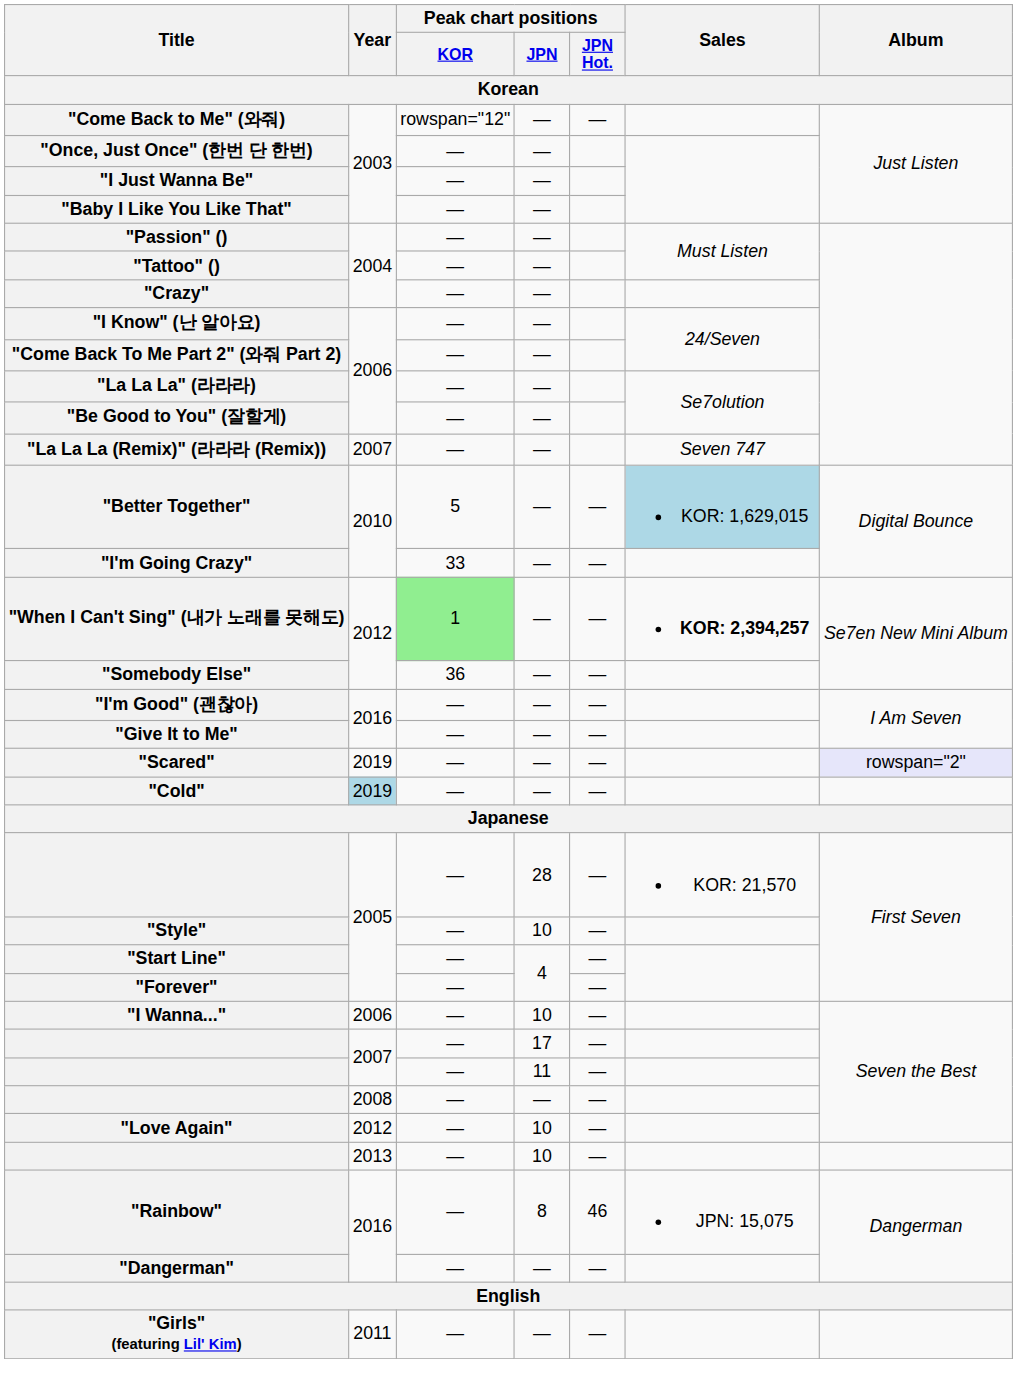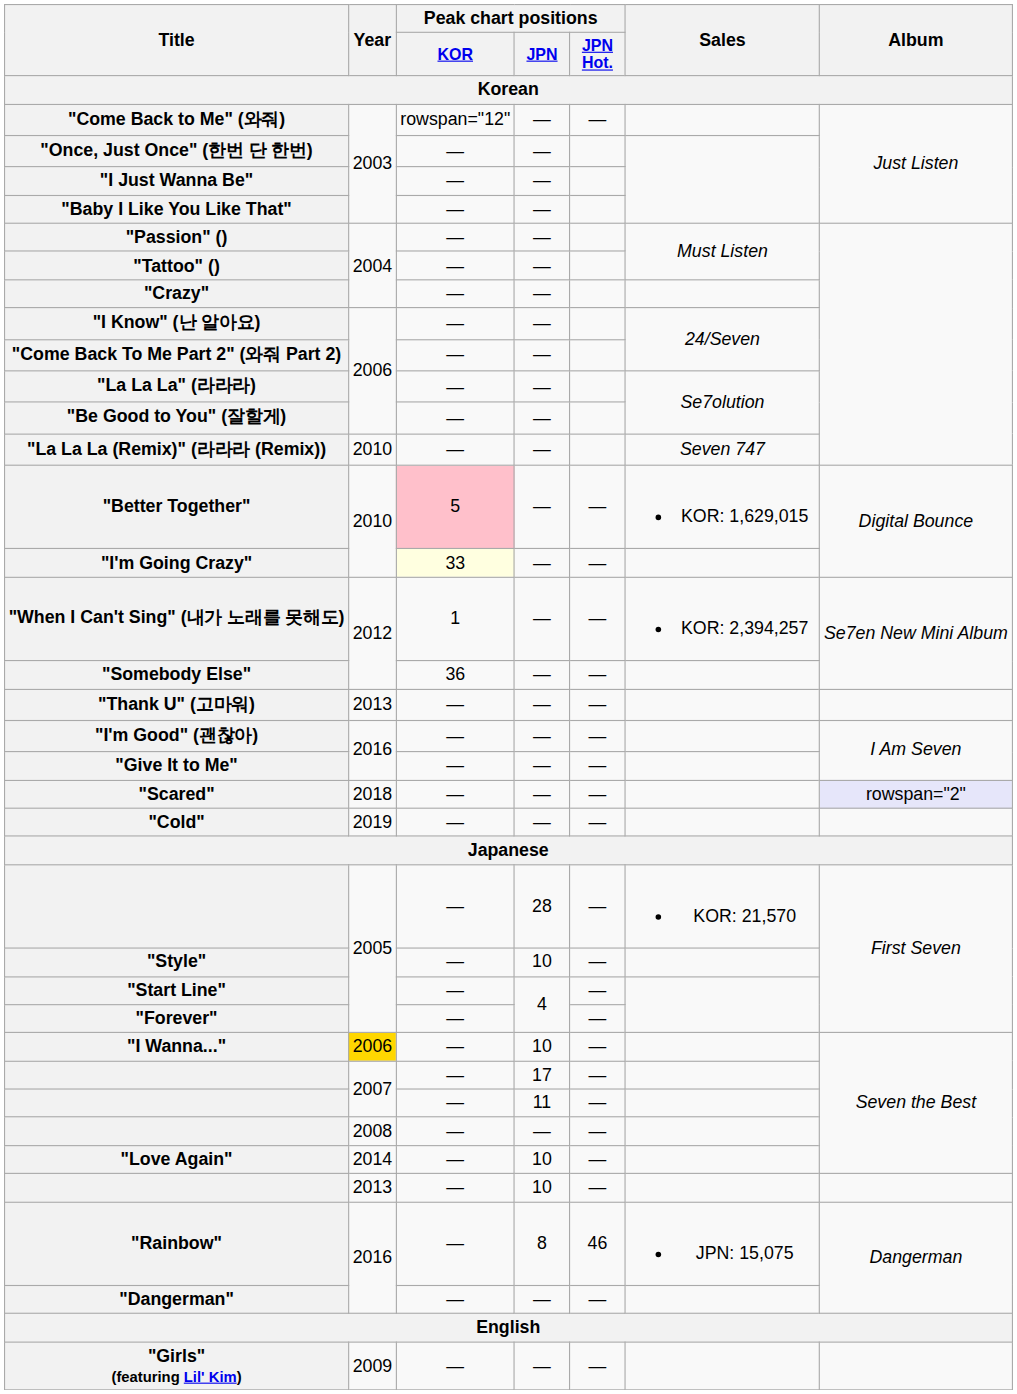(372, 449) 2007 -> (372, 449) 2010
(455, 506) no background -> (455, 506) pink background
(722, 517) lightblue background -> (722, 517) no background
(455, 562) no background -> (455, 562) lightyellow background
(455, 618) lightgreen background -> (455, 618) no background
(722, 629) bold -> (722, 629) normal
+ row: (177, 704)
(372, 762) 2019 -> (372, 794) 2018
(372, 790) lightblue background -> (372, 822) no background
(372, 1015) no background -> (372, 1046) gold background
(372, 1127) 2012 -> (372, 1159) 2014
(372, 1334) 2011 -> (372, 1365) 2009
